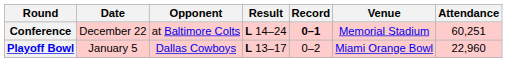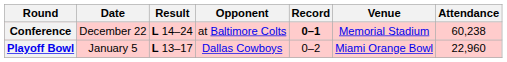columns swapped: (196, 13) <-> (266, 13)
(469, 31) 60,251 -> (469, 31) 60,238
